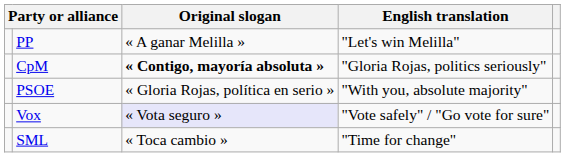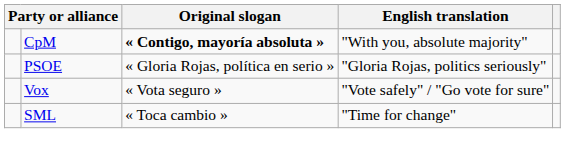- row: (25, 41)
(444, 66) "Gloria Rojas, politics seriously" -> (435, 41) "With you, absolute majority"
(435, 90) "With you, absolute majority" -> (444, 66) "Gloria Rojas, politics seriously"
(173, 115) lavender background -> (173, 90) no background
